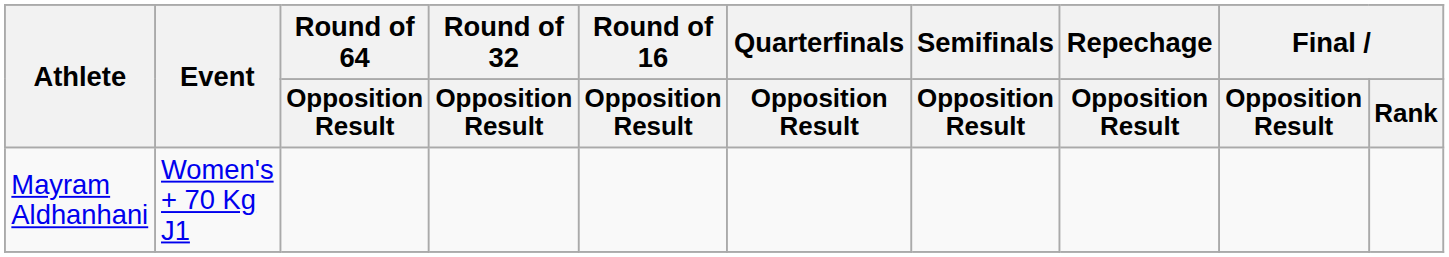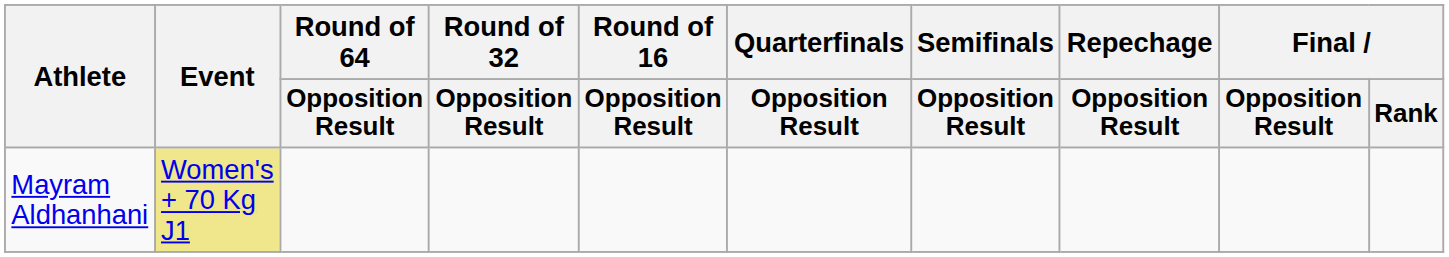(217, 200) no background -> (217, 200) khaki background
